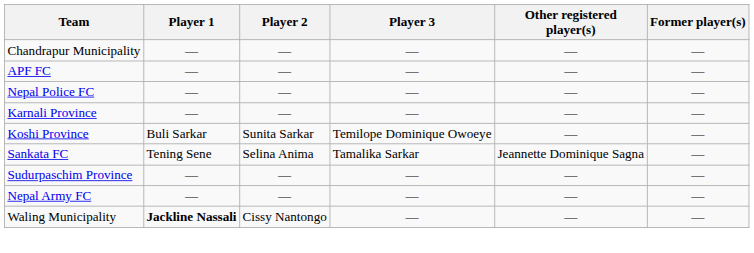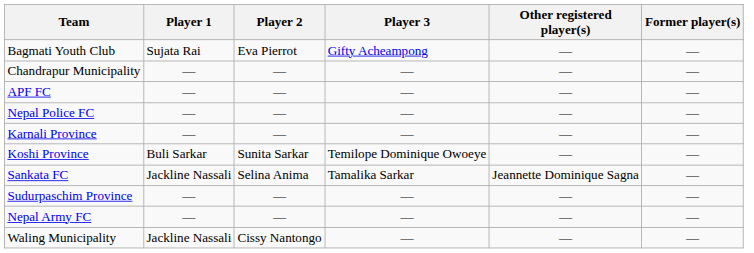+ row: (61, 50)
(179, 154) Tening Sene -> (189, 175) Jackline Nassali
(191, 216) bold -> (189, 237) normal
